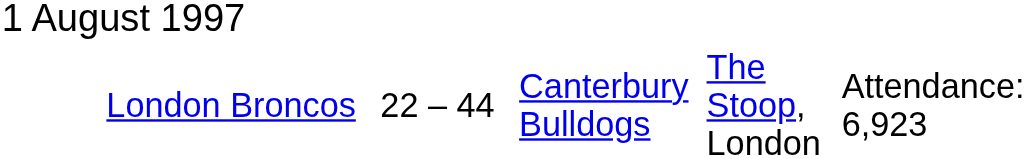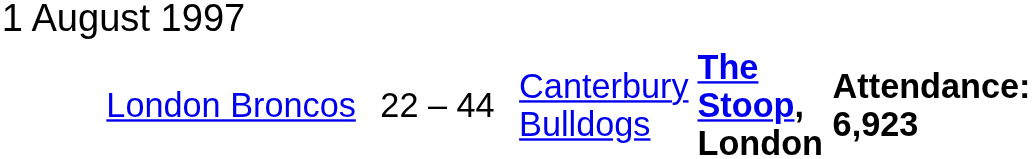(764, 105) normal -> (760, 105) bold
(933, 105) normal -> (932, 105) bold
